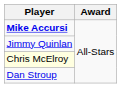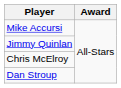(37, 28) bold -> (34, 28) normal
(37, 59) lightyellow background -> (37, 59) no background
